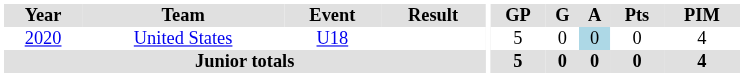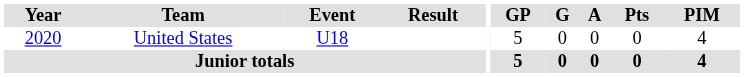(595, 38) lightblue background -> (595, 38) no background
